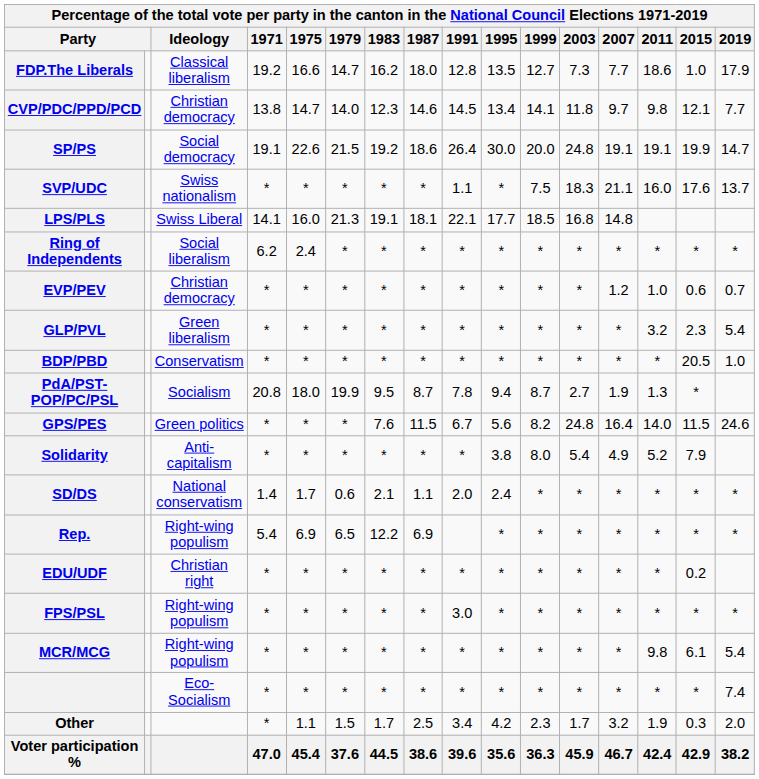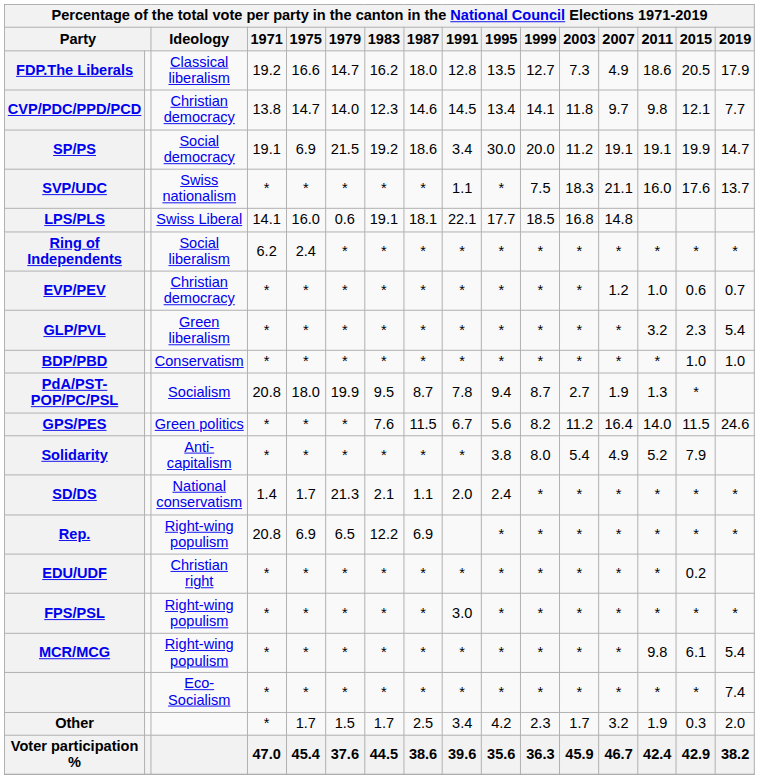(619, 70) 7.7 -> (619, 70) 4.9
(696, 70) 1.0 -> (696, 70) 20.5
(306, 149) 22.6 -> (306, 149) 6.9
(462, 149) 26.4 -> (462, 149) 3.4
(579, 149) 24.8 -> (579, 149) 11.2
(345, 220) 21.3 -> (345, 220) 0.6
(696, 361) 20.5 -> (696, 361) 1.0
(579, 424) 24.8 -> (579, 424) 11.2
(345, 494) 0.6 -> (345, 494) 21.3
(267, 534) 5.4 -> (267, 534) 20.8
(306, 723) 1.1 -> (306, 723) 1.7
